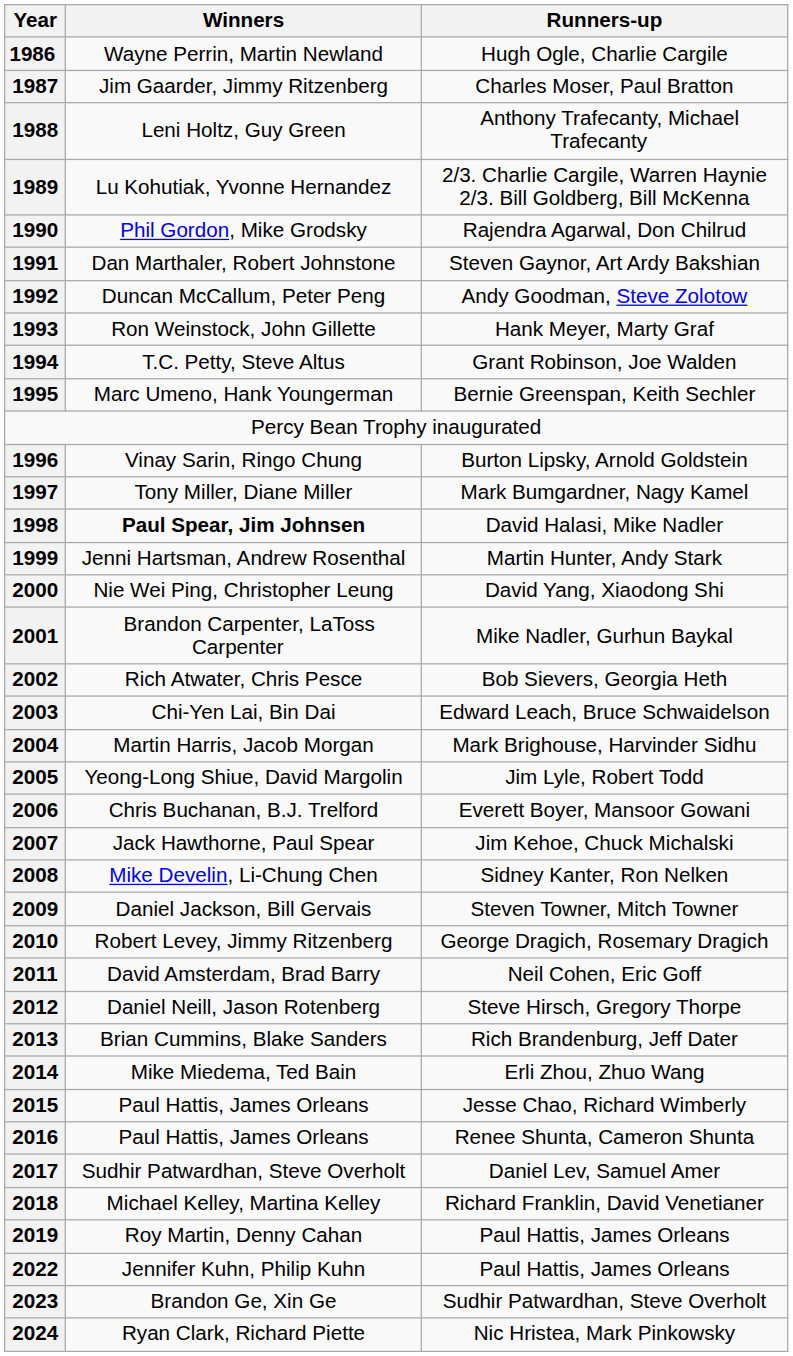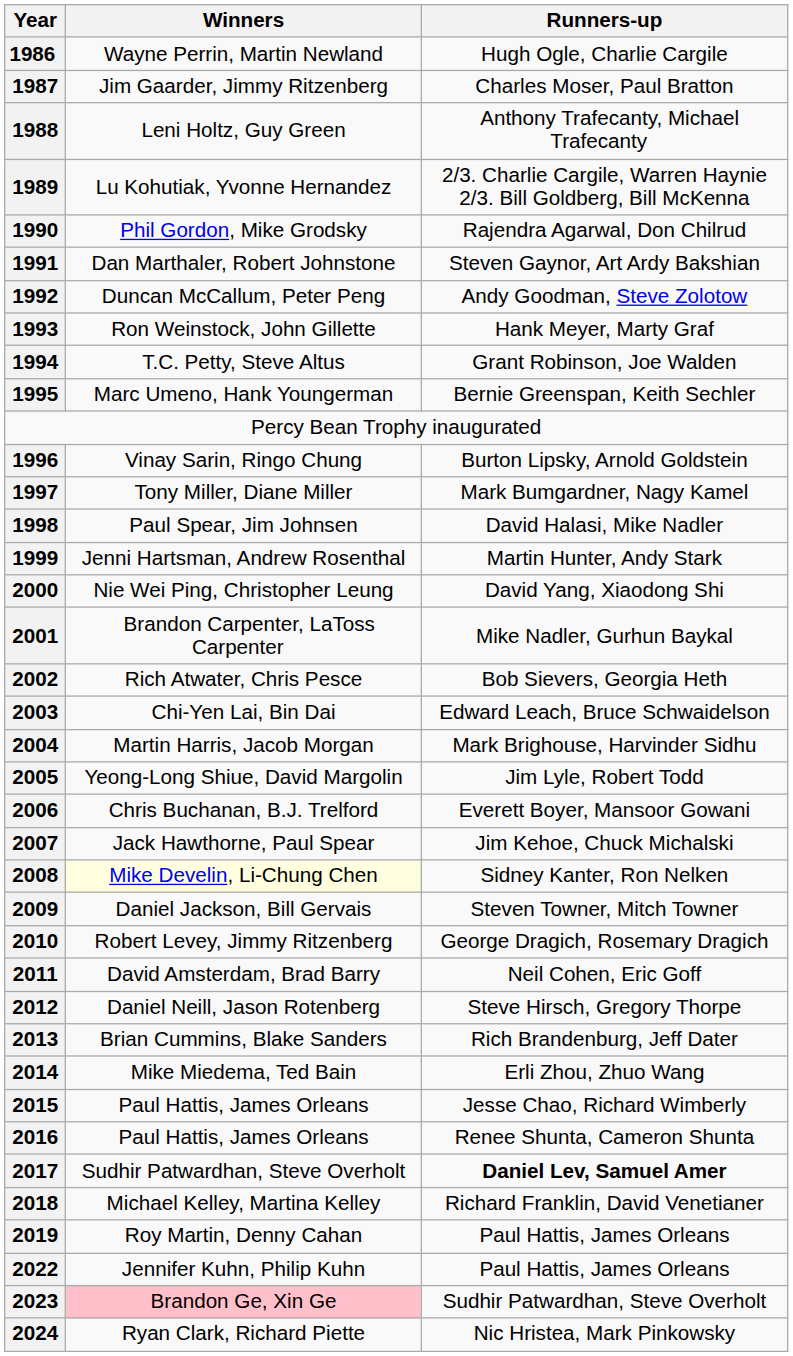(244, 525) bold -> (243, 525) normal
(244, 876) no background -> (244, 876) lightyellow background
(604, 1170) normal -> (604, 1170) bold
(243, 1301) no background -> (243, 1301) pink background
